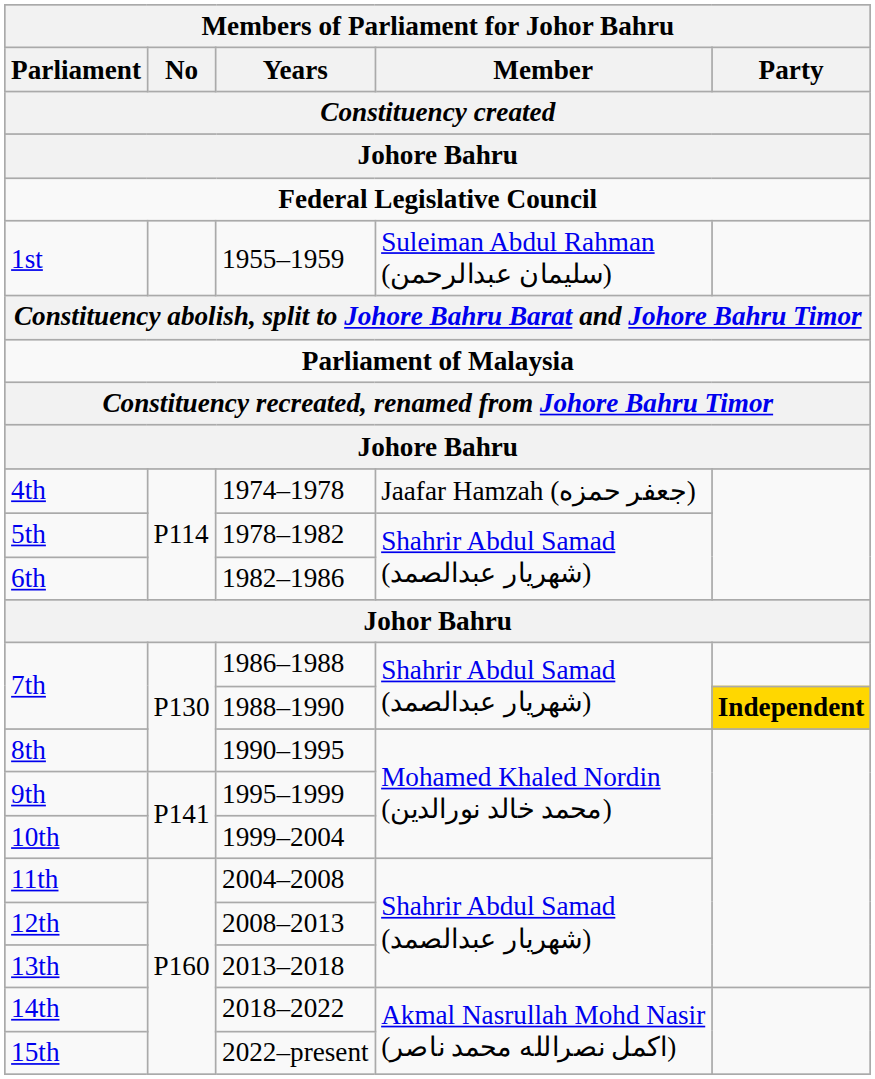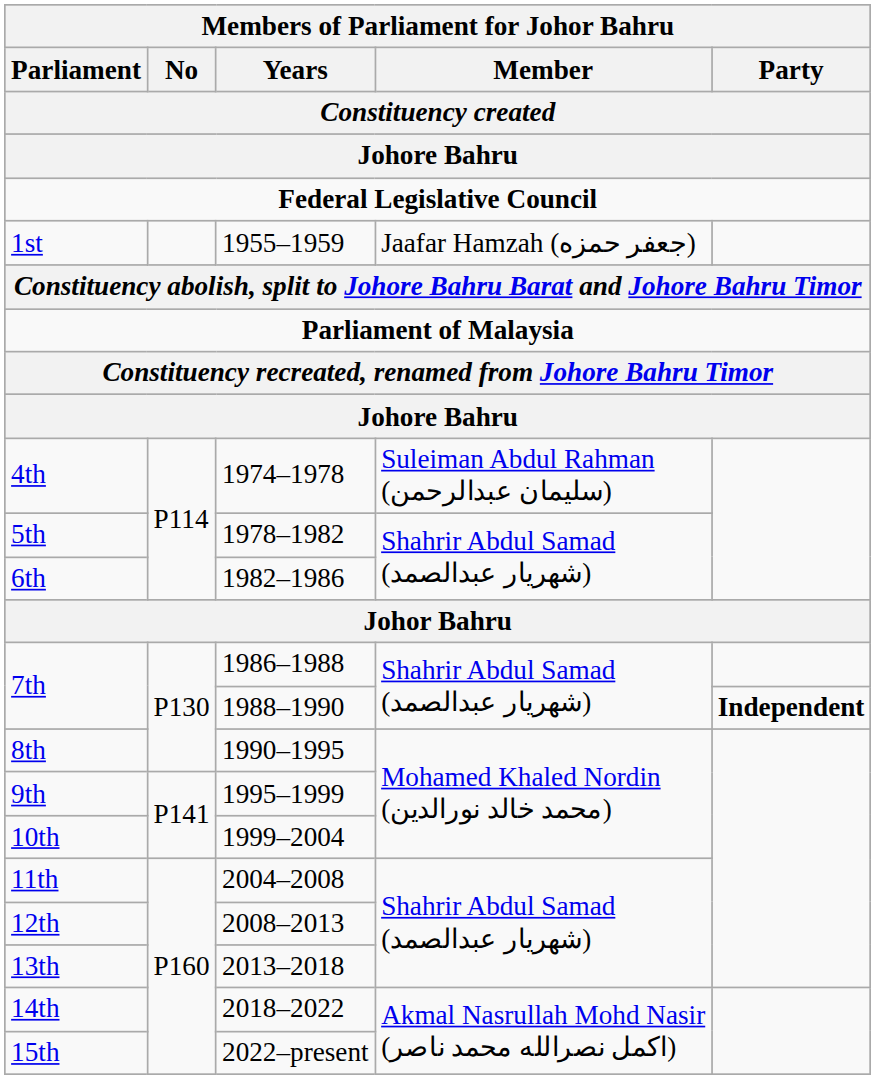(518, 257) Suleiman Abdul Rahman (سليمان عبدالرحمن) -> (539, 243) Jaafar Hamzah (جعفر حمزه)
(539, 491) Jaafar Hamzah (جعفر حمزه) -> (518, 475) Suleiman Abdul Rahman (سليمان عبدالرحمن)
(791, 707) gold background -> (791, 707) no background
